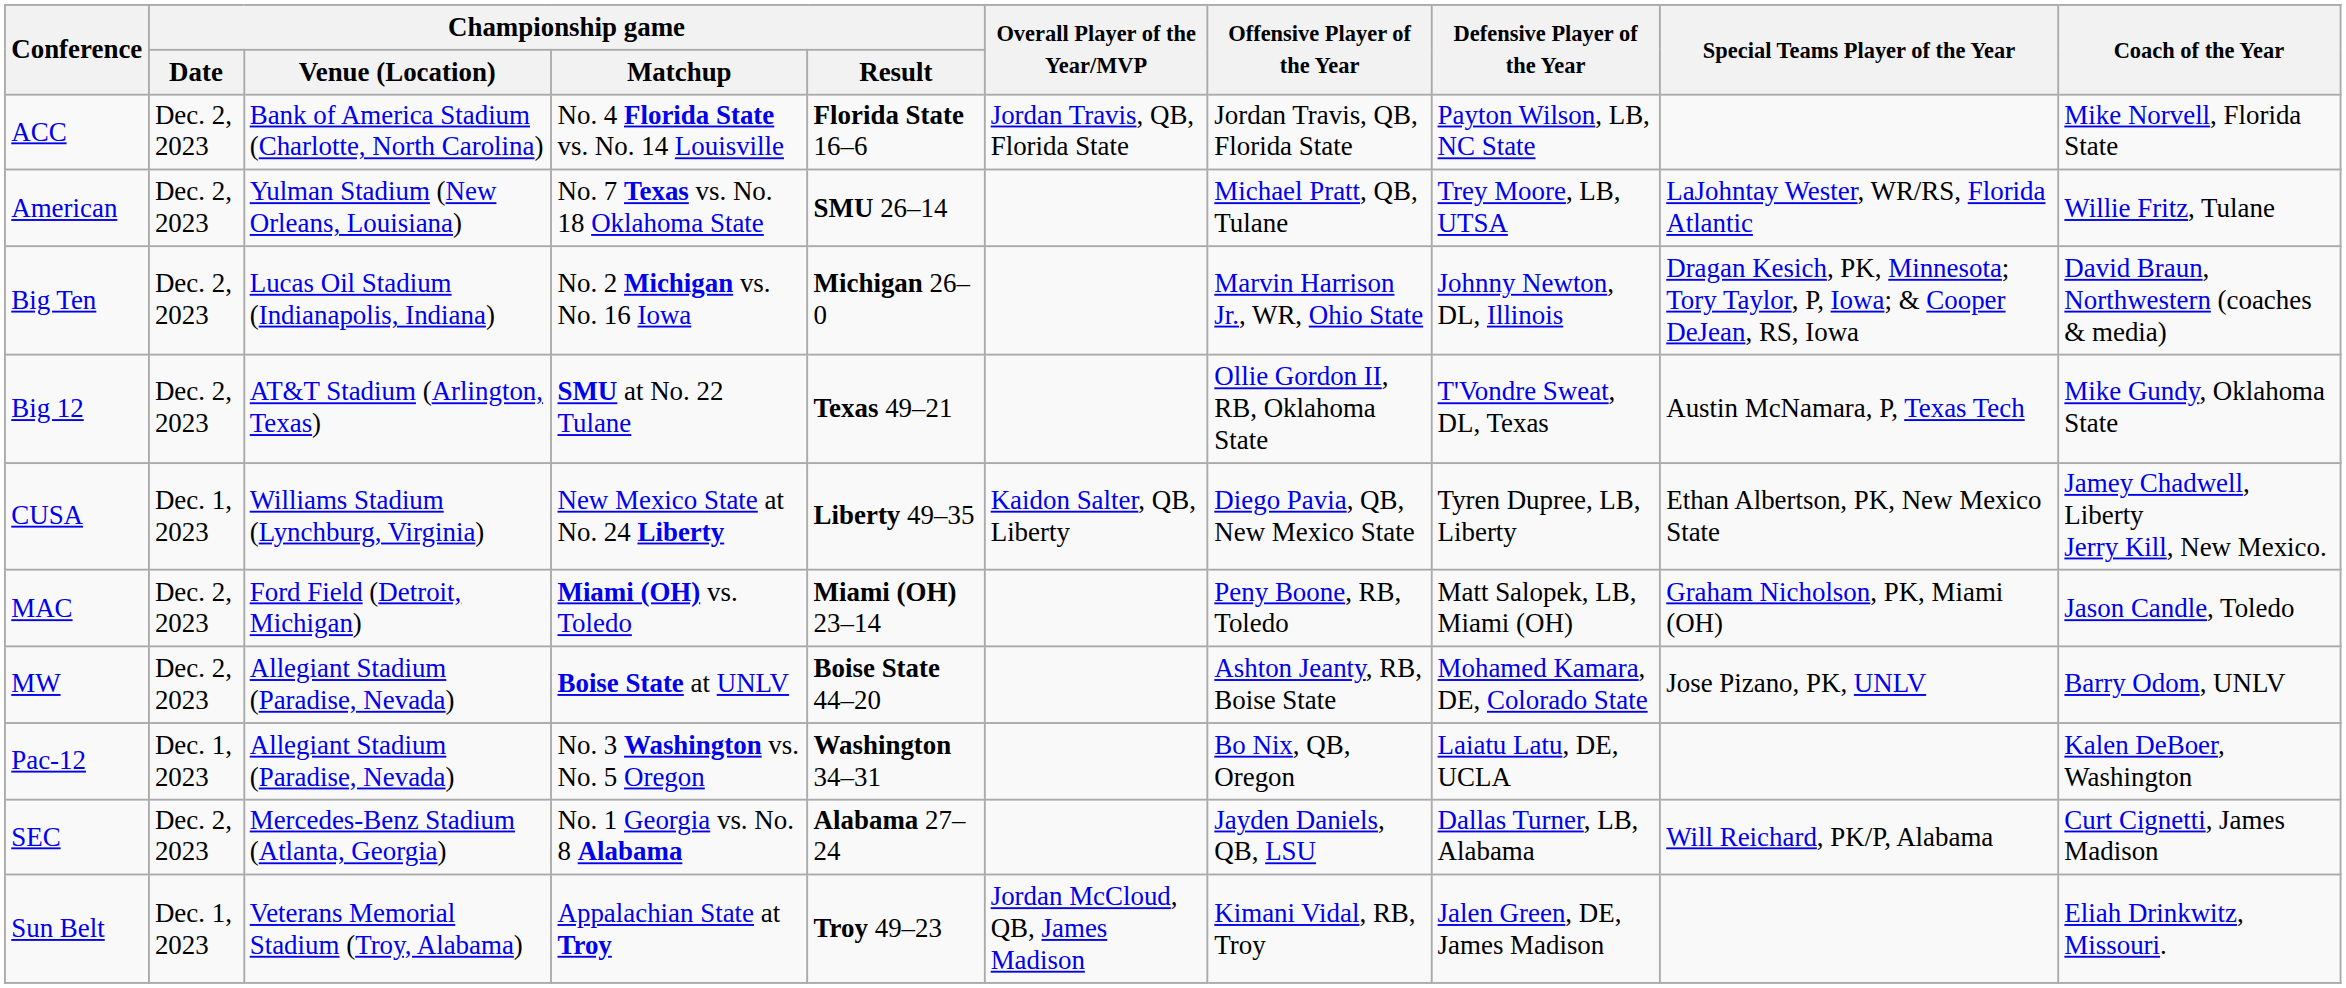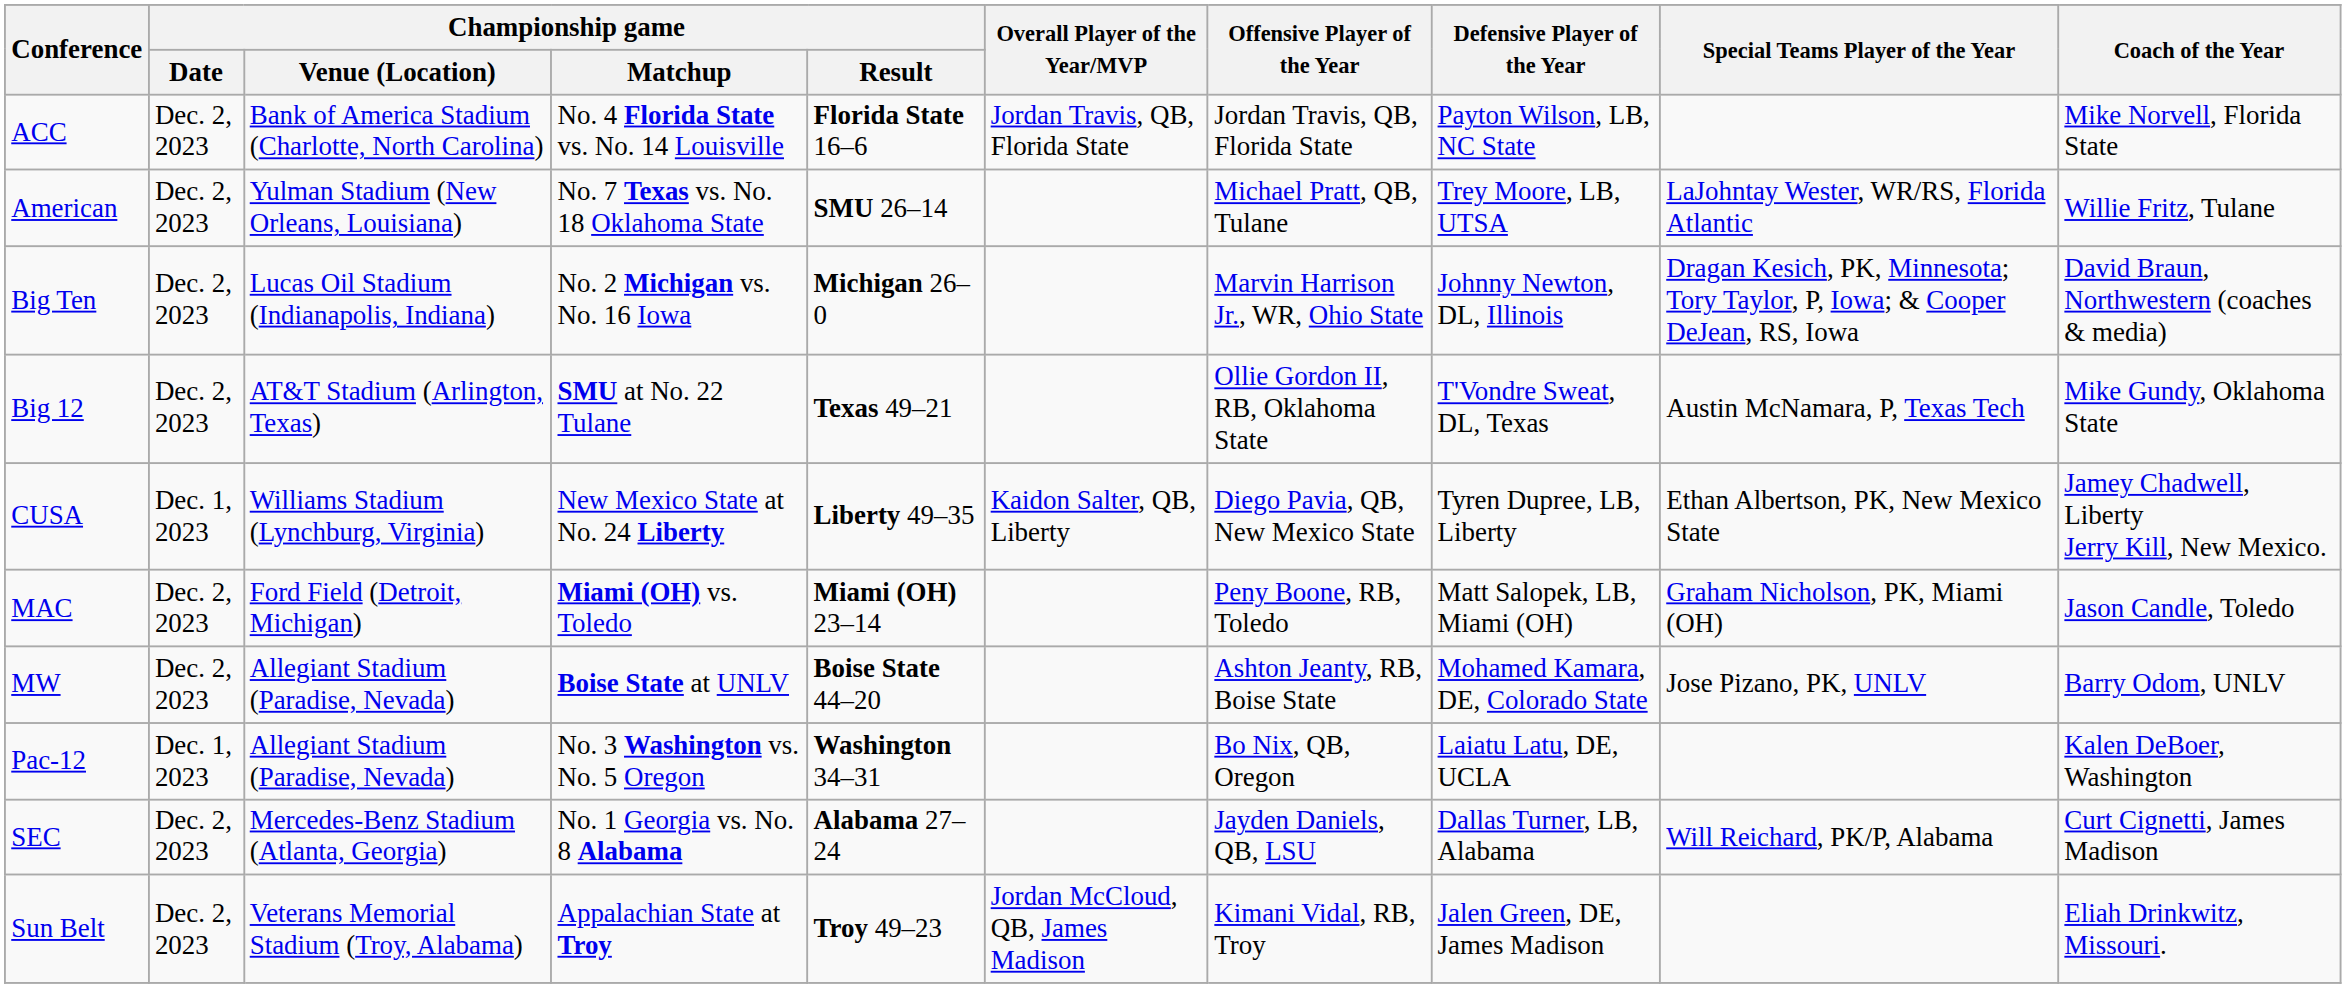(193, 928) Dec. 1, 2023 -> (193, 928) Dec. 2, 2023
